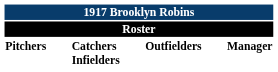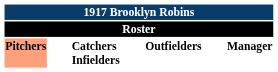(26, 46) no background -> (26, 46) lightsalmon background
